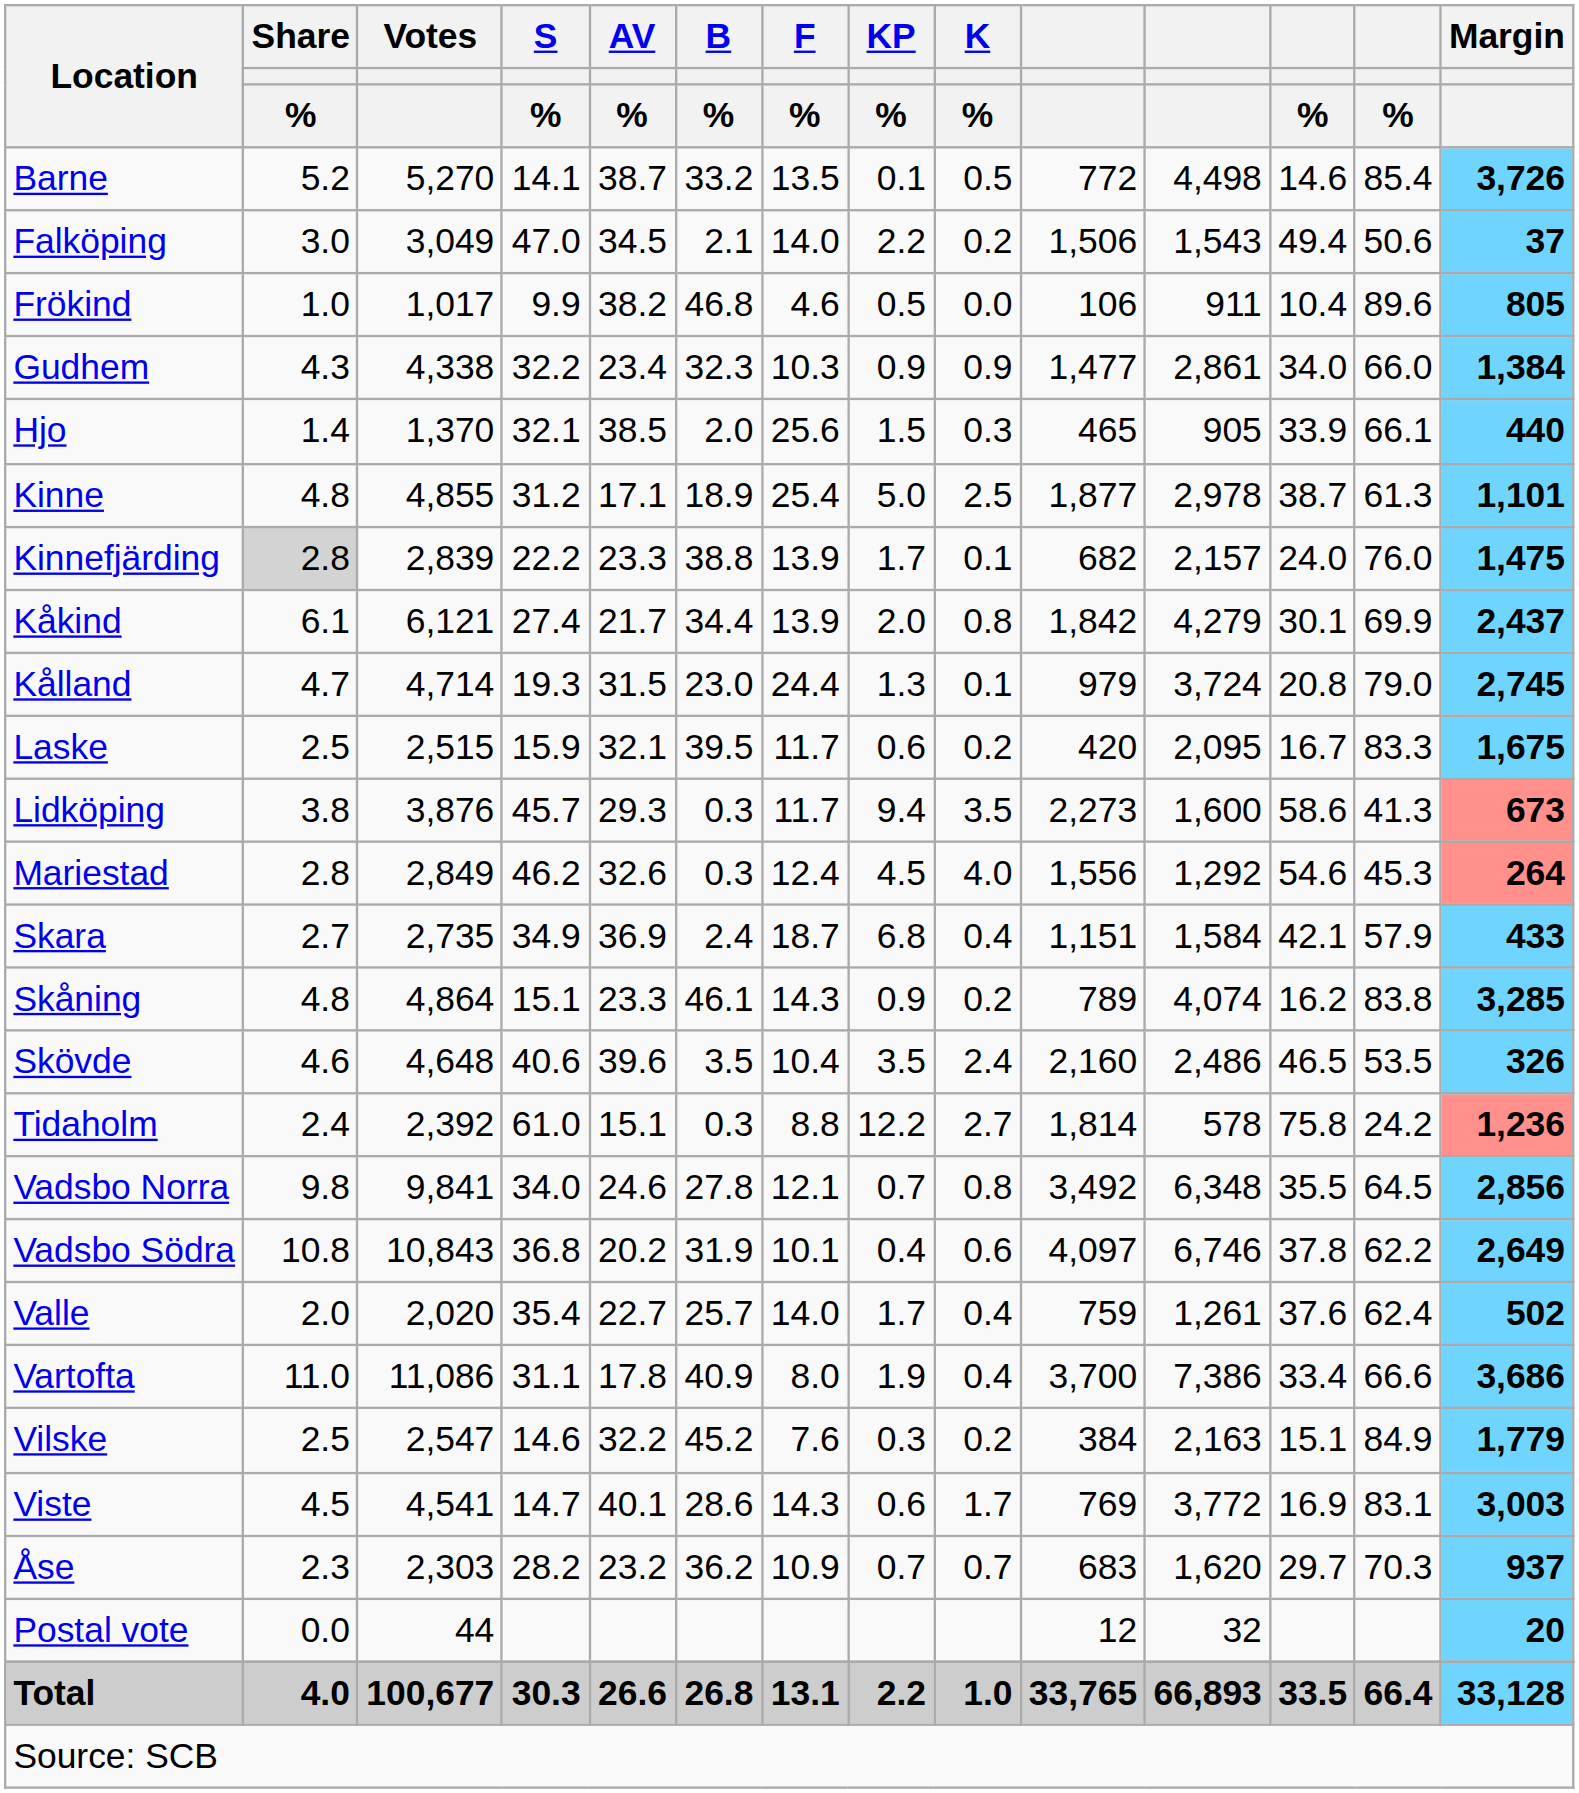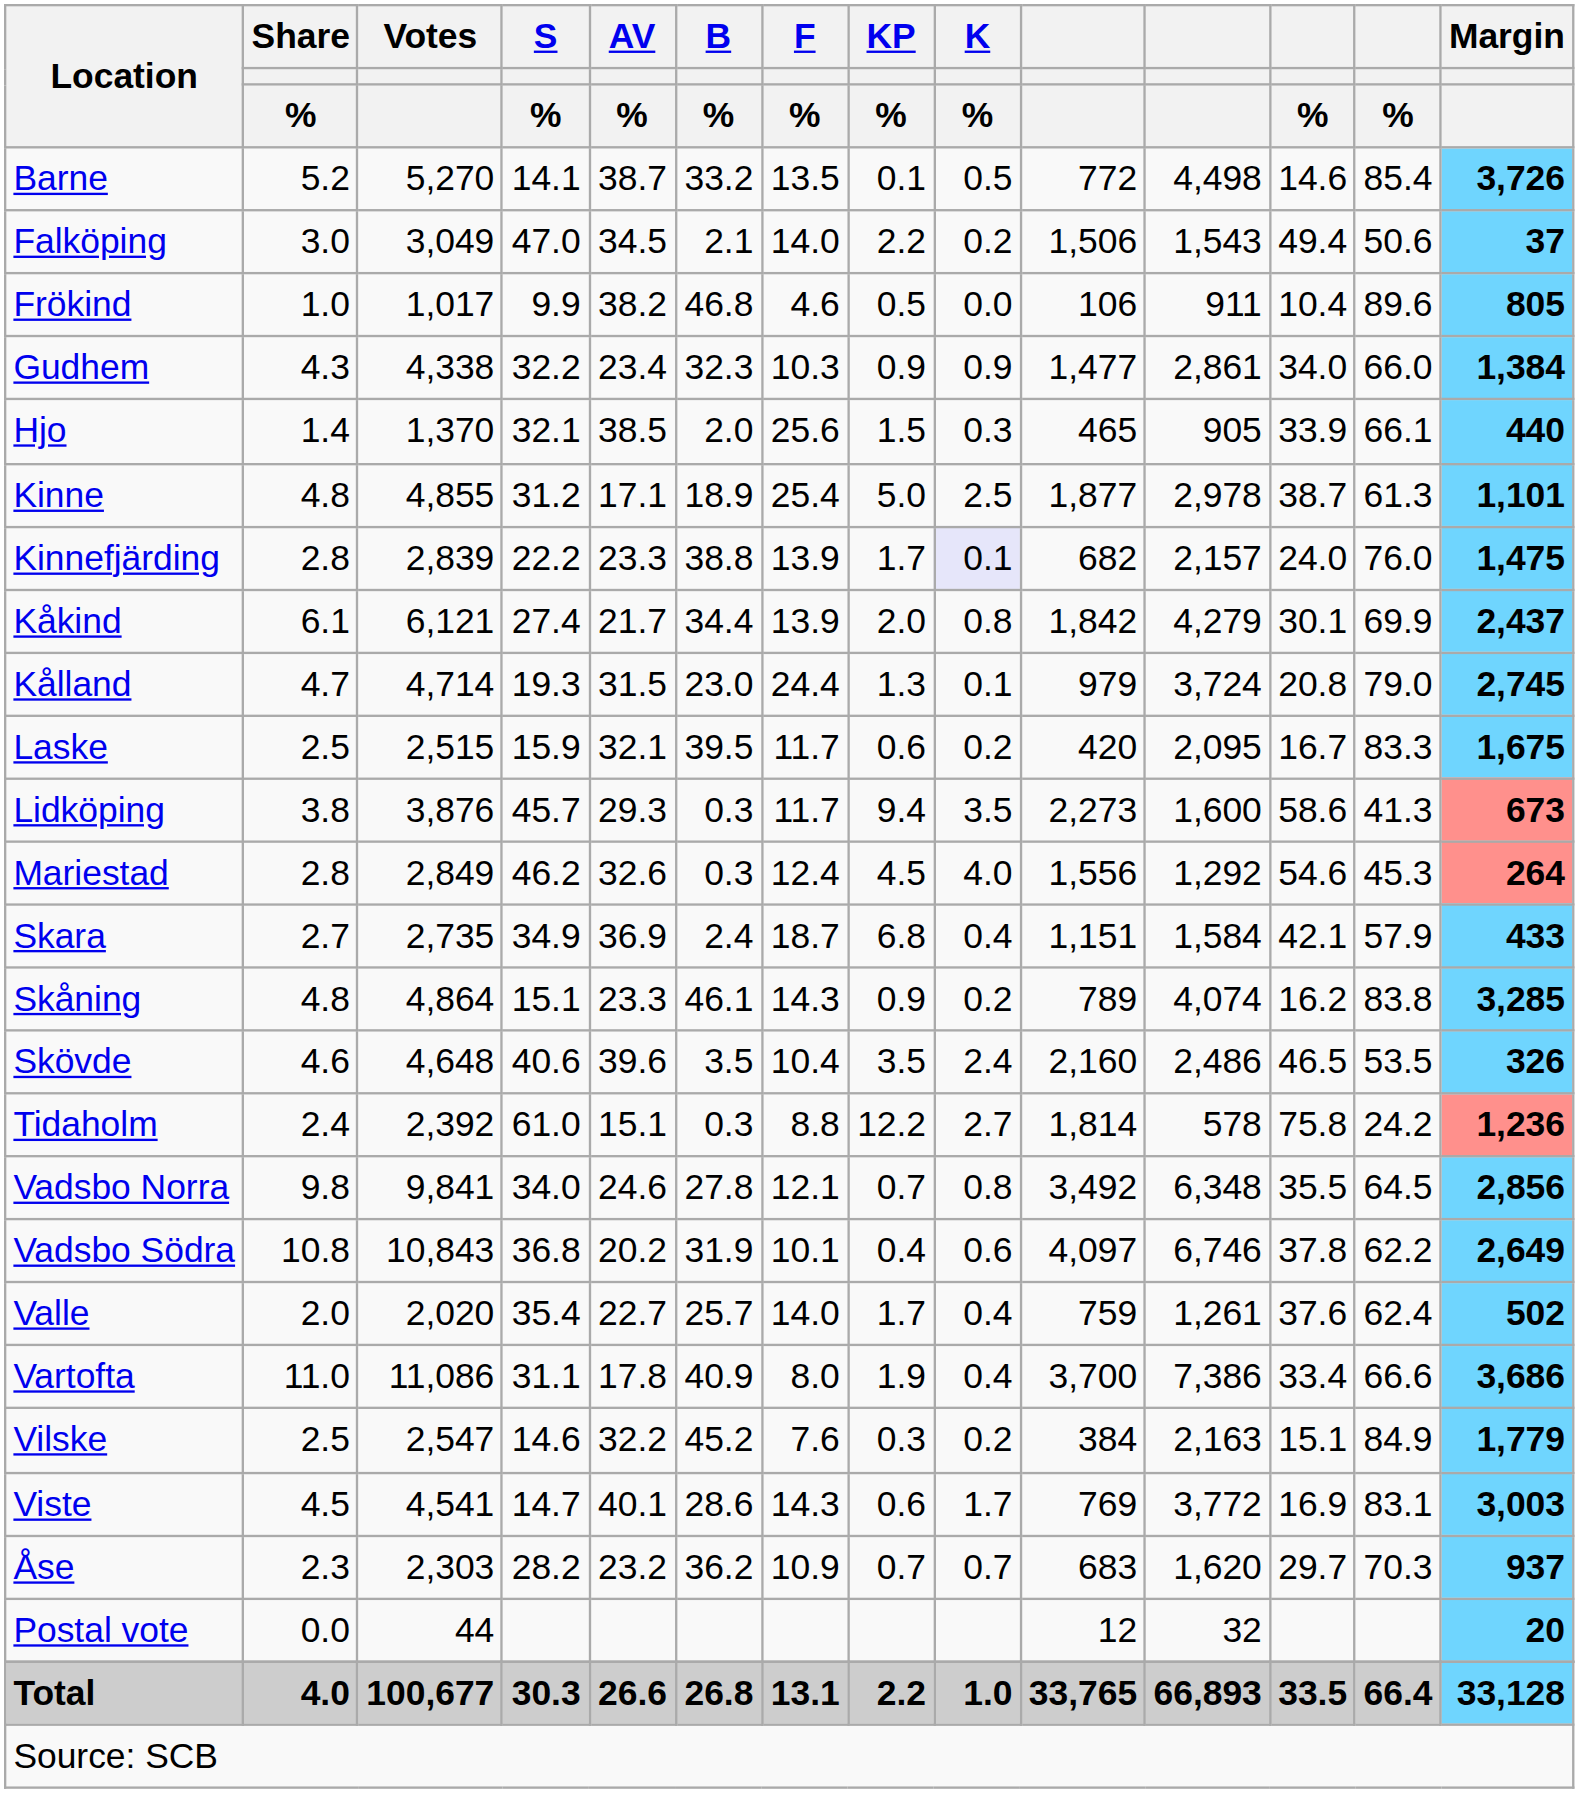(325, 557) lightgrey background -> (325, 557) no background
(988, 557) no background -> (988, 557) lavender background
